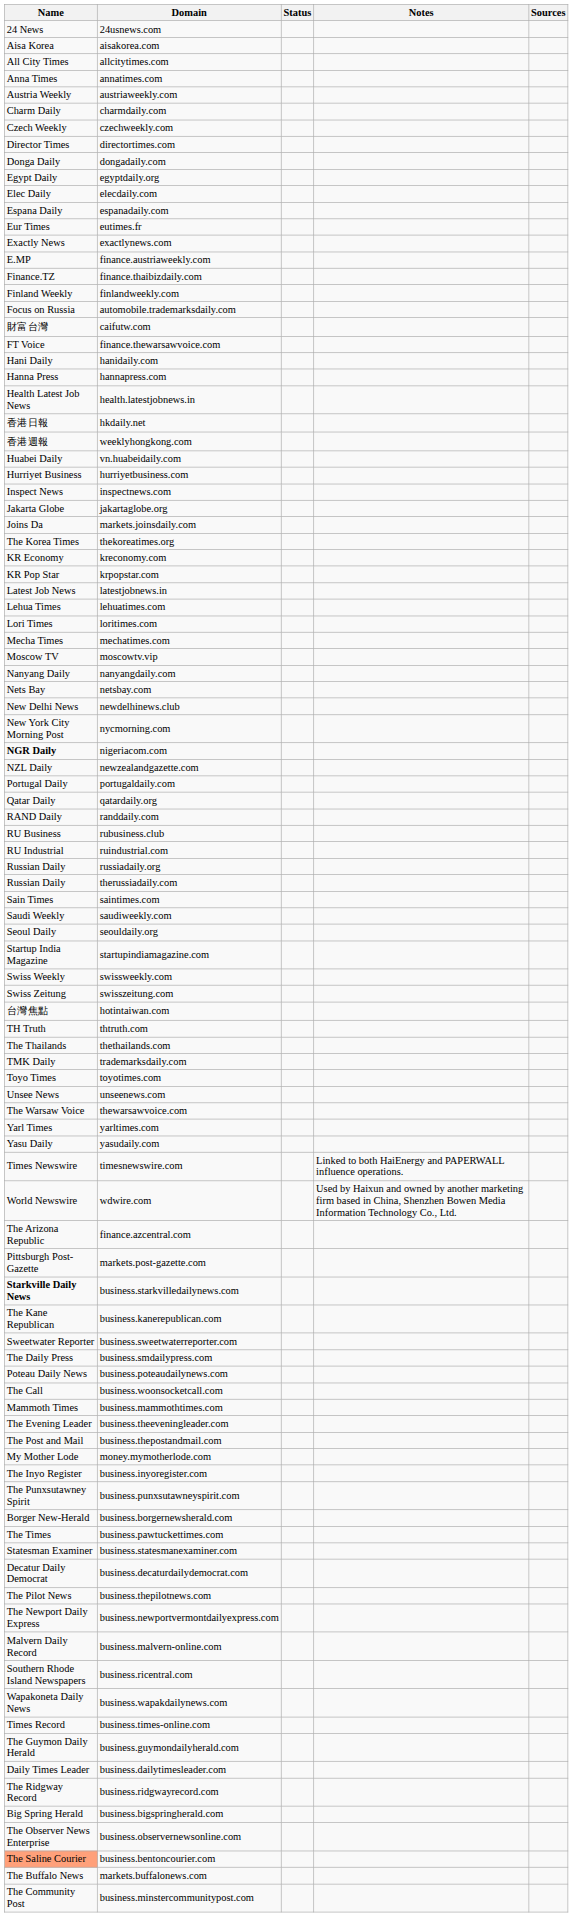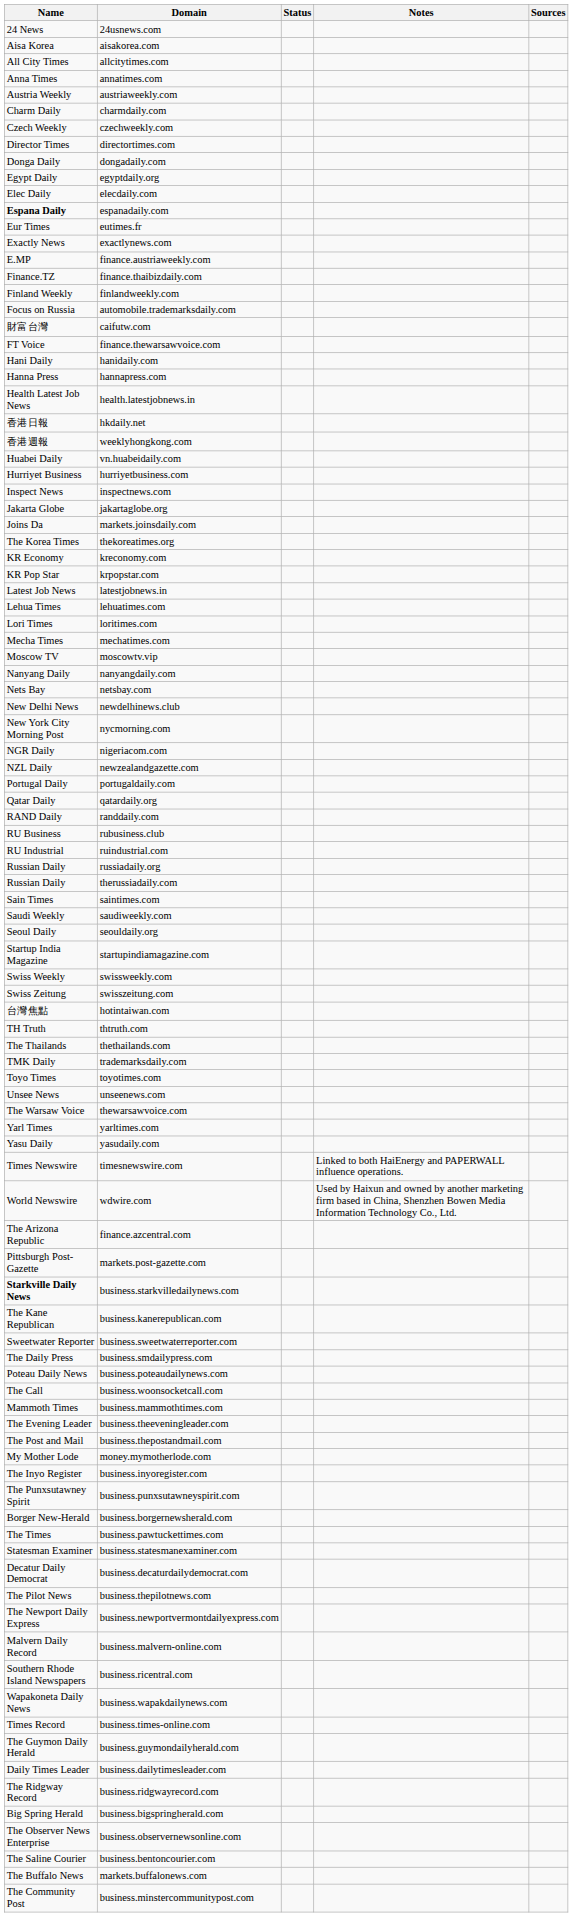(35, 210) normal -> (36, 210) bold
(31, 751) bold -> (31, 751) normal
(46, 1859) lightsalmon background -> (46, 1859) no background
